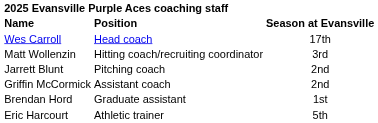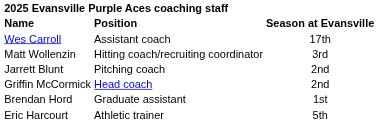(123, 39) Head coach -> (132, 39) Assistant coach
(132, 84) Assistant coach -> (123, 84) Head coach
